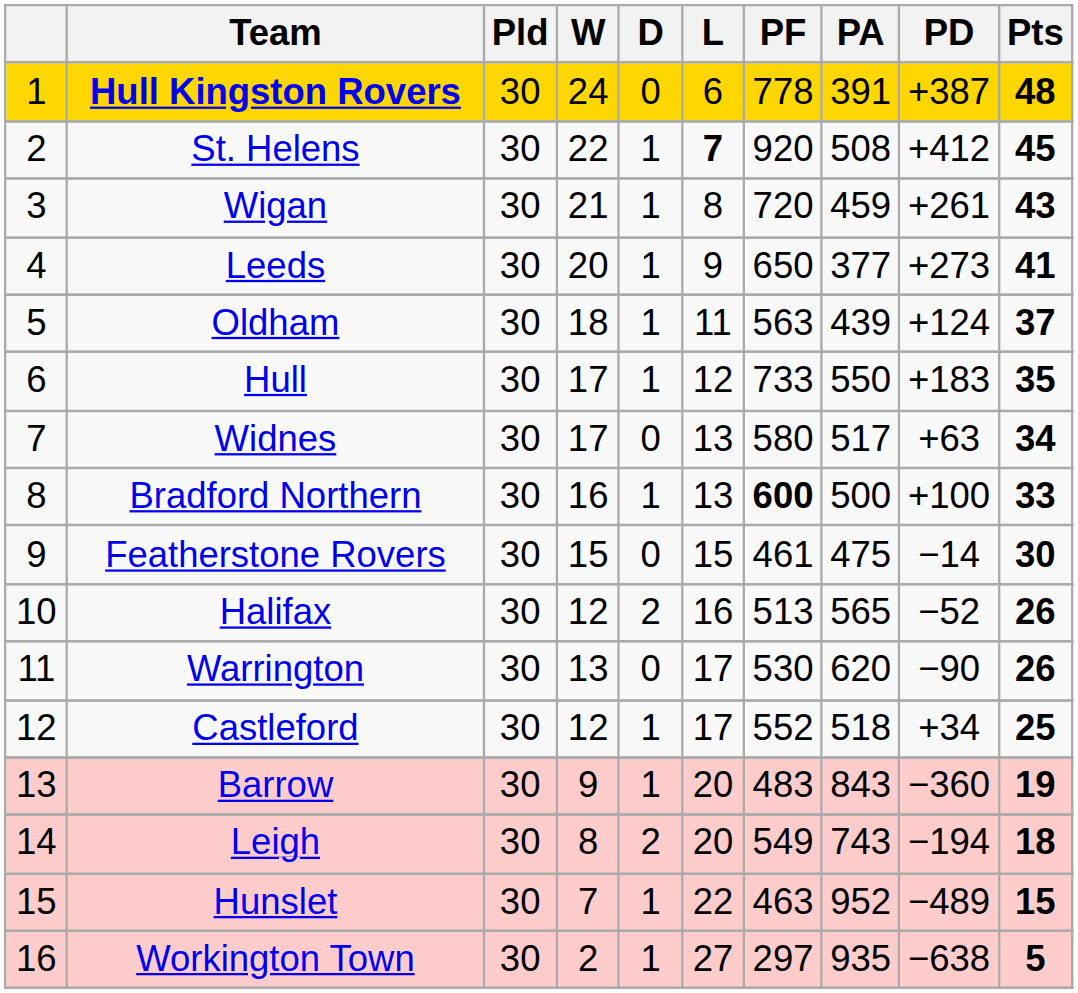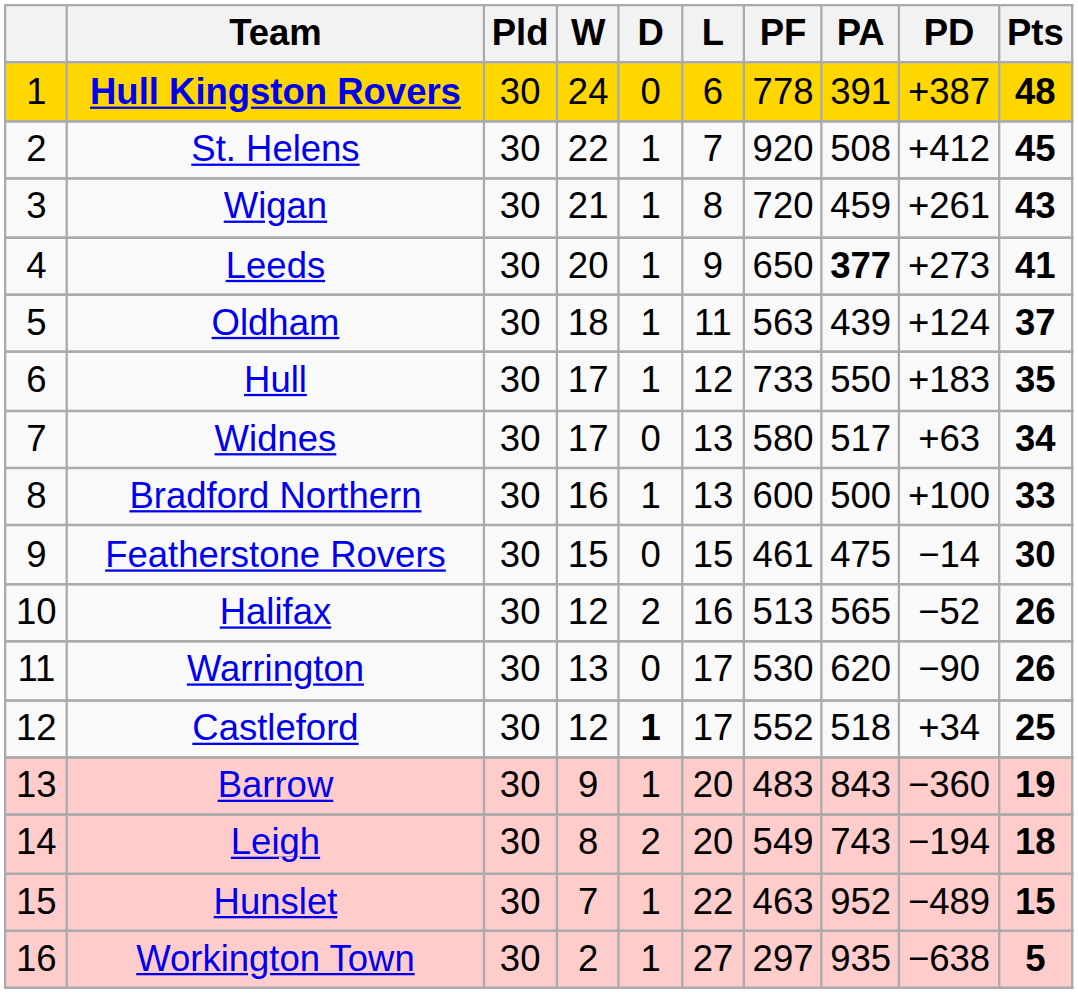(713, 149) bold -> (713, 149) normal
(861, 264) normal -> (861, 264) bold
(783, 496) bold -> (783, 496) normal
(651, 727) normal -> (651, 727) bold
